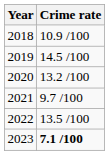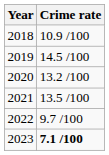(61, 98) 9.7 /100 -> (65, 98) 13.5 /100
(65, 118) 13.5 /100 -> (61, 118) 9.7 /100
